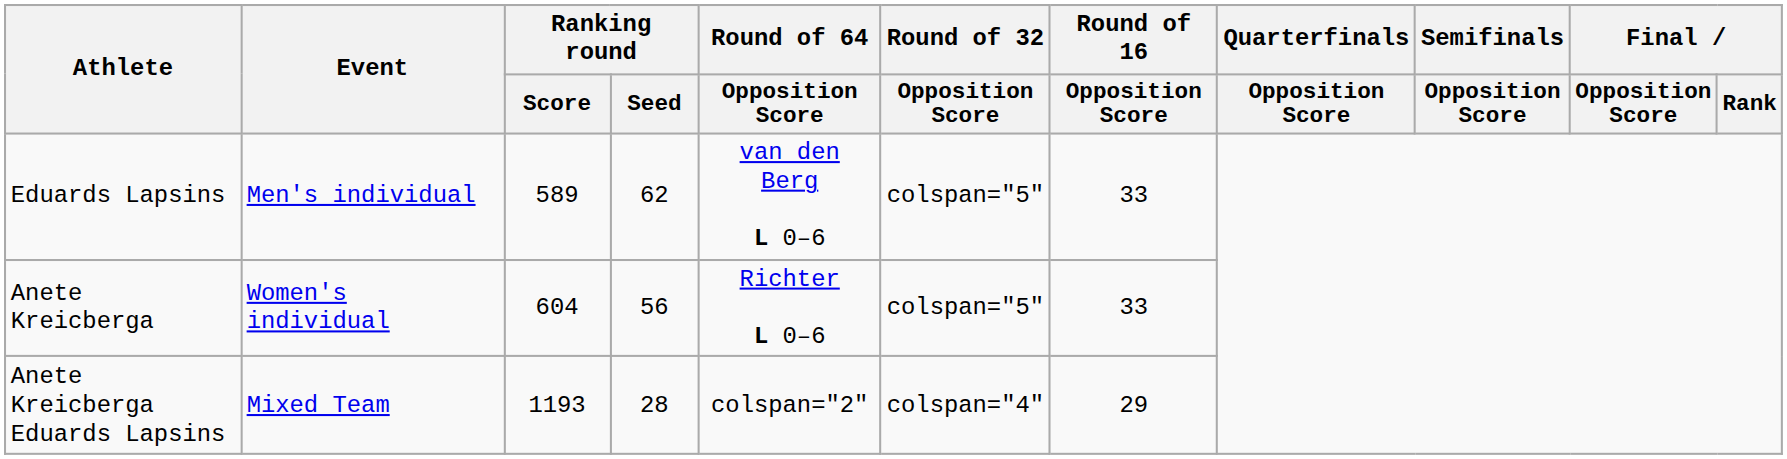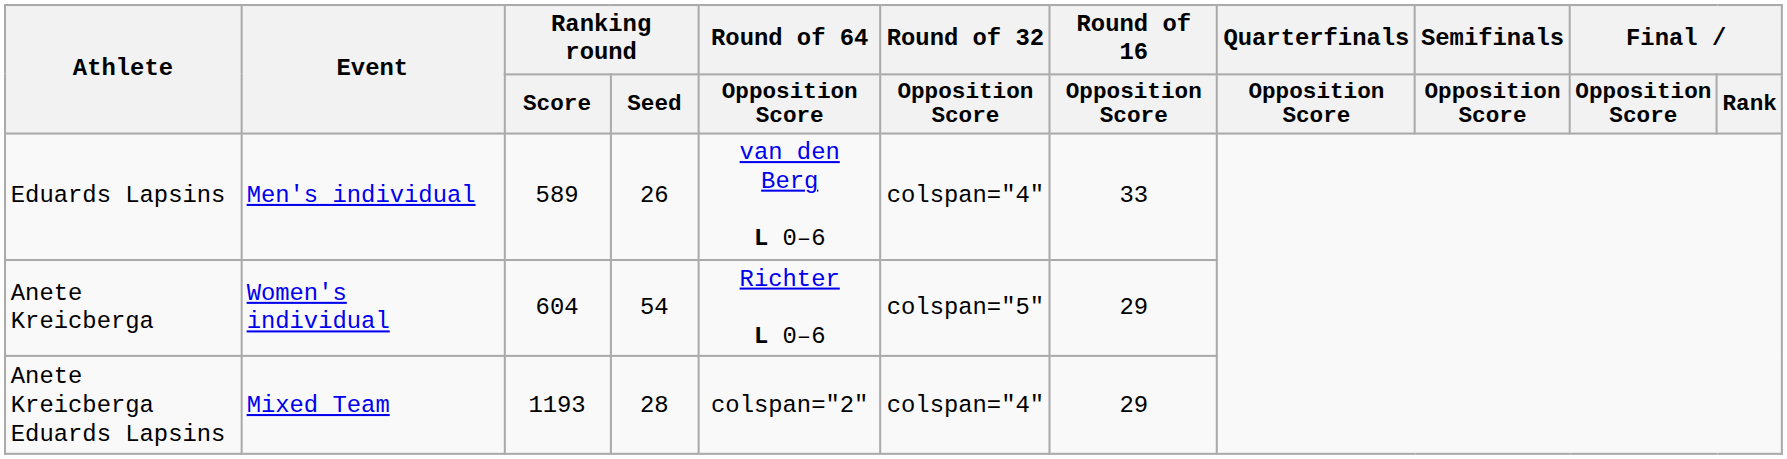(654, 196) 62 -> (654, 196) 26
(965, 196) colspan="5" -> (965, 196) colspan="4"
(654, 308) 56 -> (654, 308) 54
(1134, 308) 33 -> (1134, 308) 29
